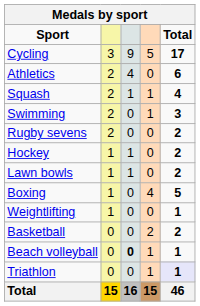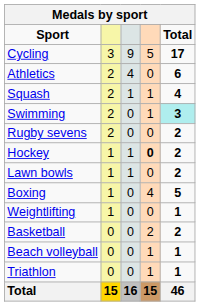(178, 114) no background -> (178, 114) paleturquoise background
(150, 153) normal -> (150, 153) bold
(130, 252) bold -> (130, 252) normal
(178, 272) lavender background -> (178, 272) no background
